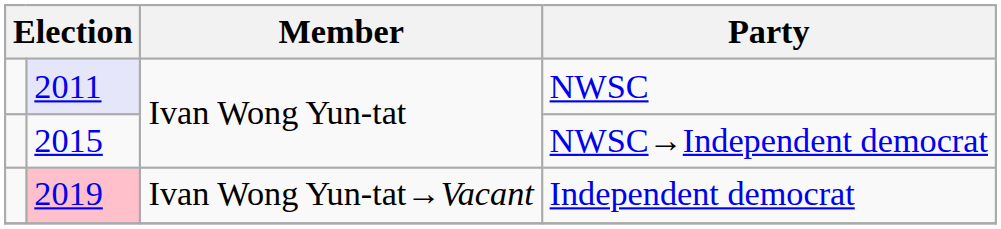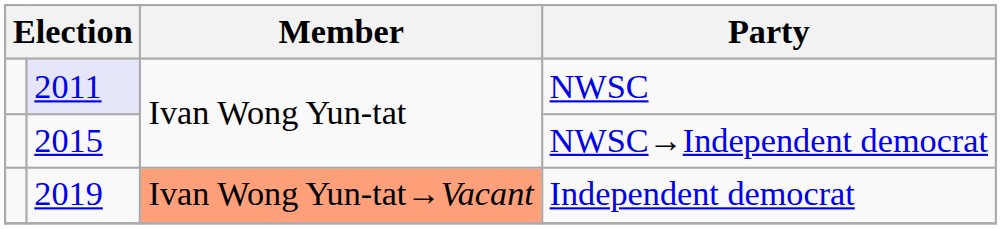(69, 194) pink background -> (69, 194) no background
(341, 194) no background -> (341, 194) lightsalmon background
